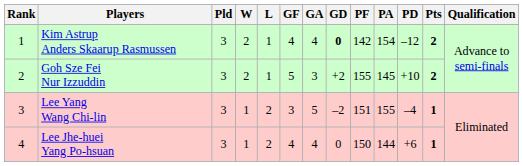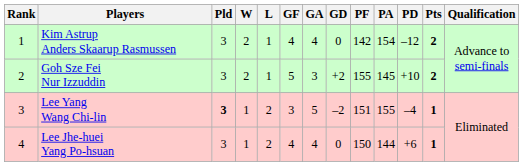(338, 41) bold -> (338, 41) normal
(224, 110) normal -> (224, 110) bold
